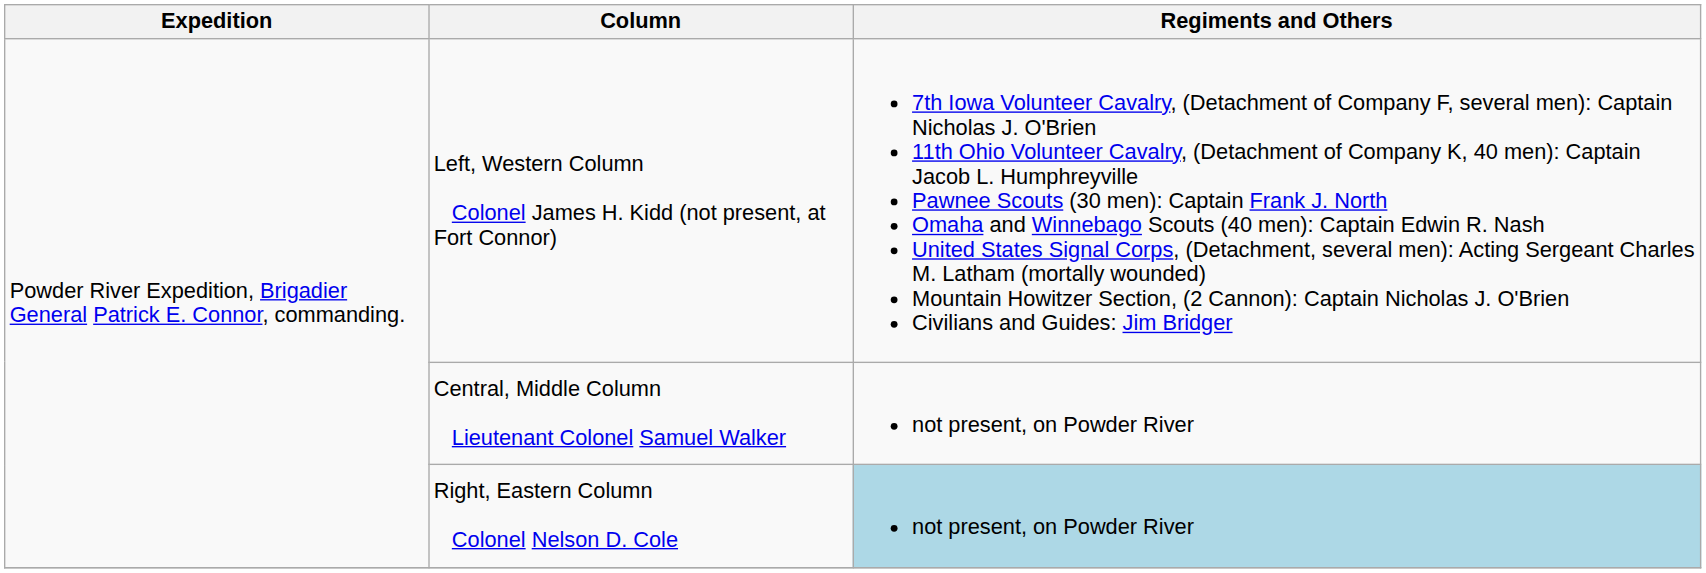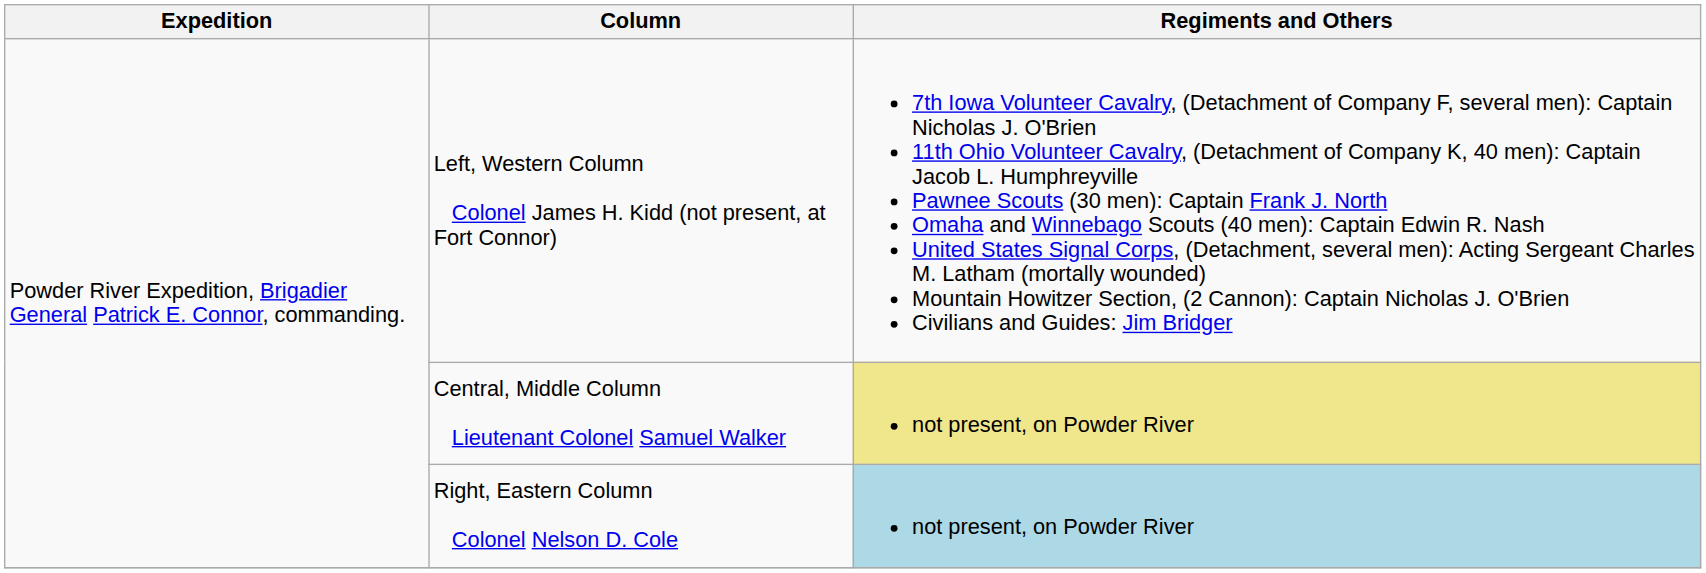(1277, 426) no background -> (1277, 426) khaki background
